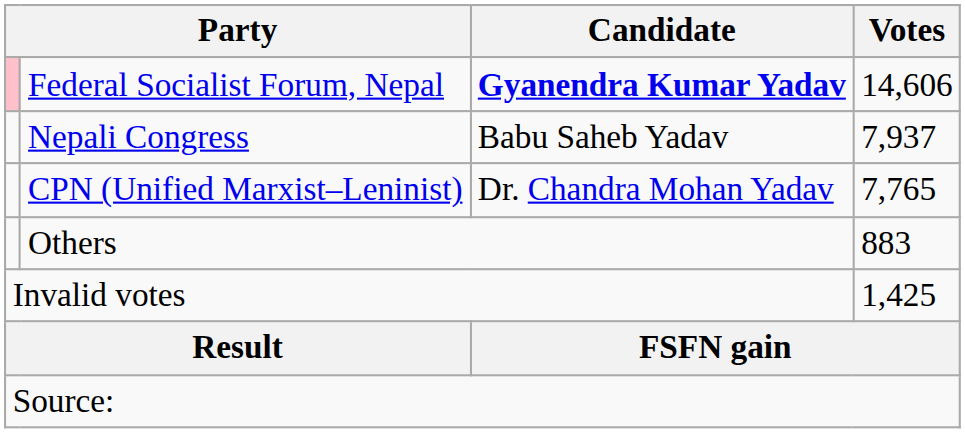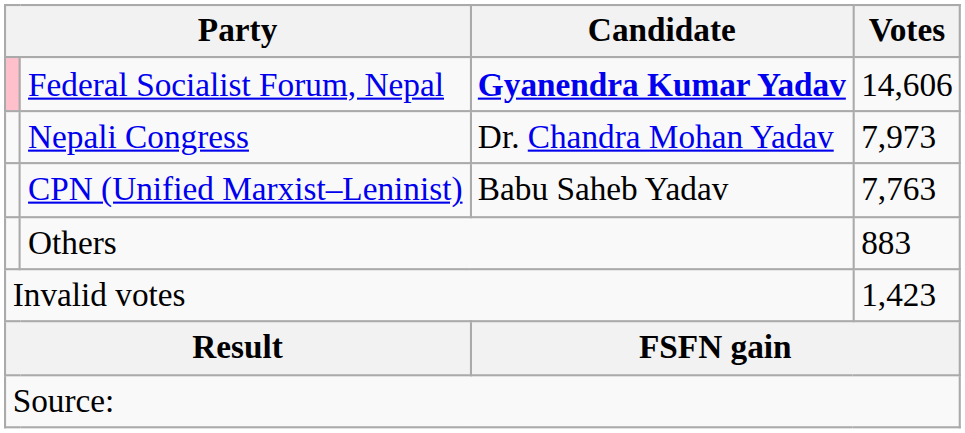(603, 136) Babu Saheb Yadav -> (656, 136) Dr. Chandra Mohan Yadav
(899, 136) 7,937 -> (899, 136) 7,973
(656, 189) Dr. Chandra Mohan Yadav -> (603, 189) Babu Saheb Yadav
(899, 189) 7,765 -> (899, 189) 7,763
(899, 294) 1,425 -> (899, 294) 1,423
